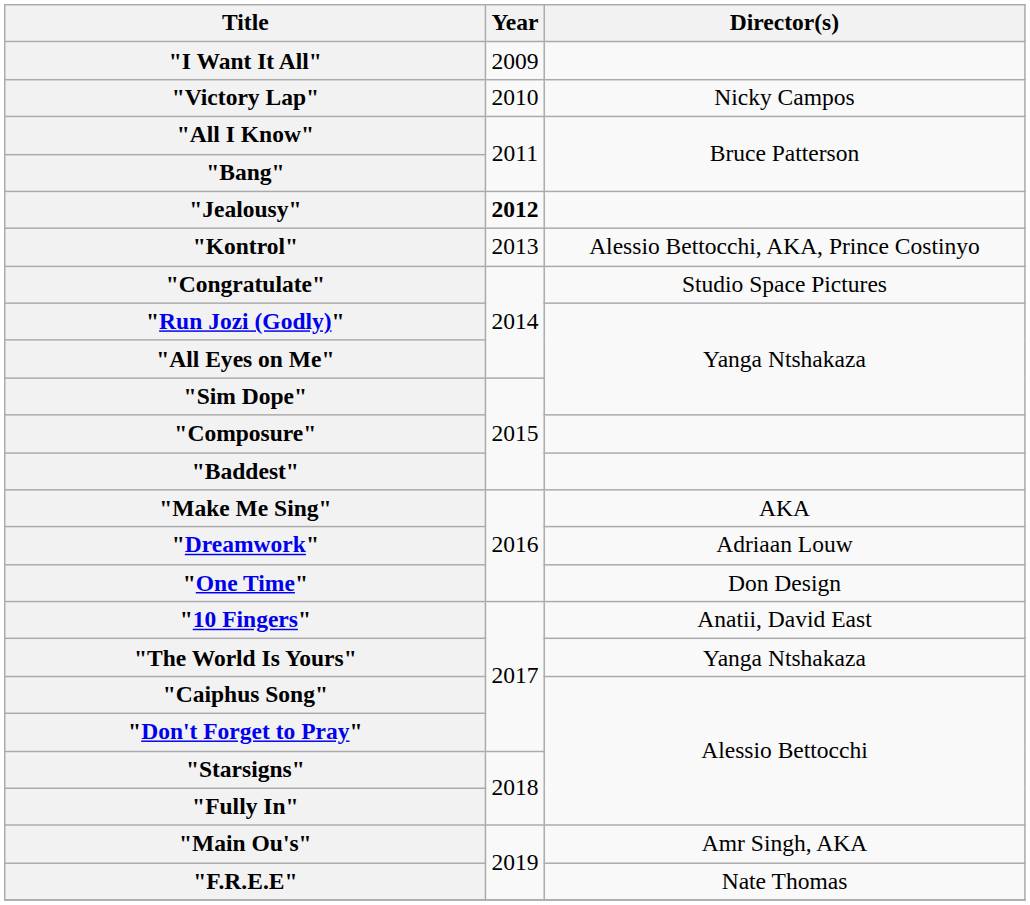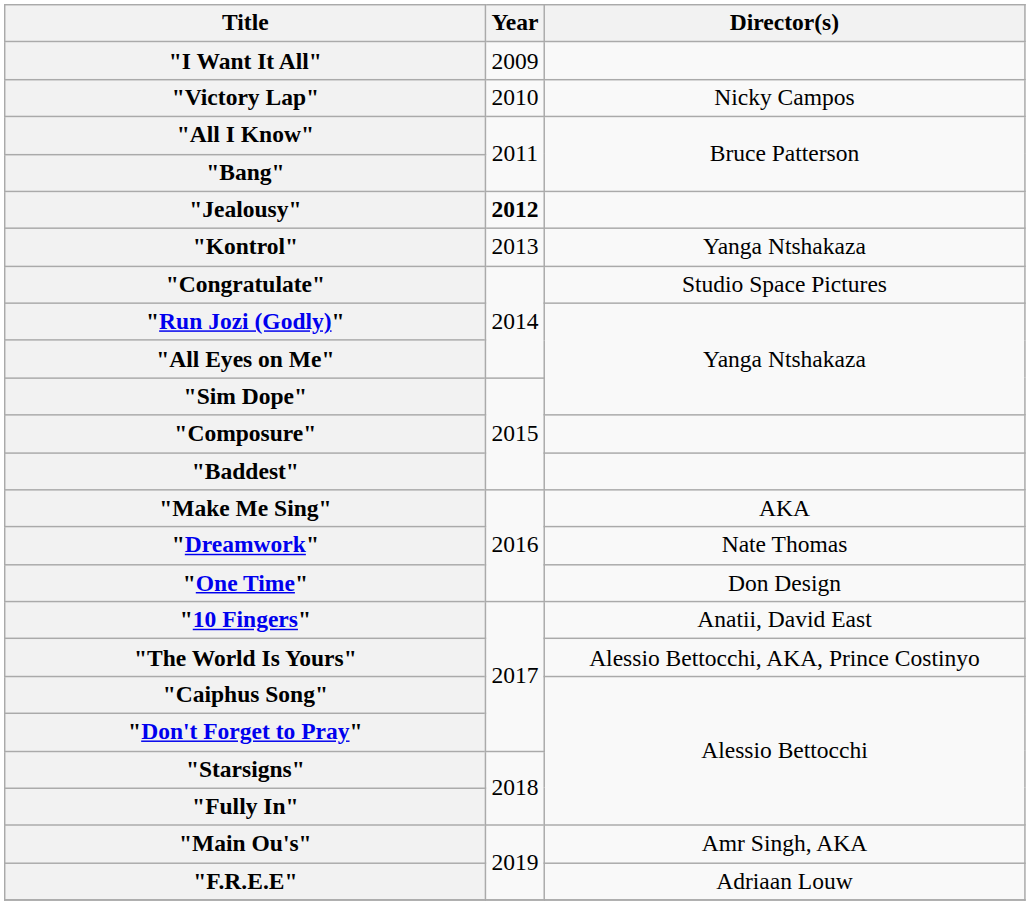(784, 246) Alessio Bettocchi, AKA, Prince Costinyo -> (784, 246) Yanga Ntshakaza
(784, 545) Adriaan Louw -> (784, 545) Nate Thomas
(784, 657) Yanga Ntshakaza -> (784, 657) Alessio Bettocchi, AKA, Prince Costinyo
(784, 881) Nate Thomas -> (784, 881) Adriaan Louw
